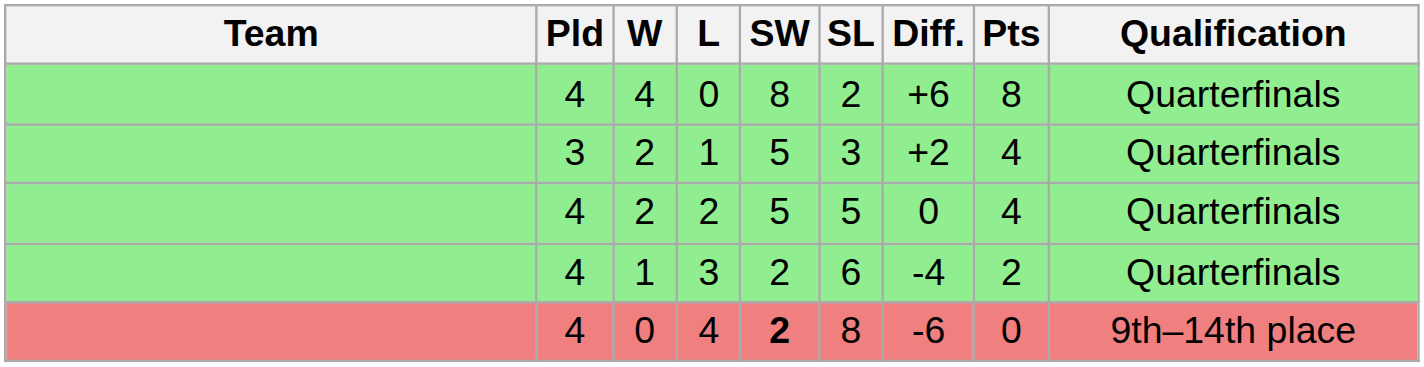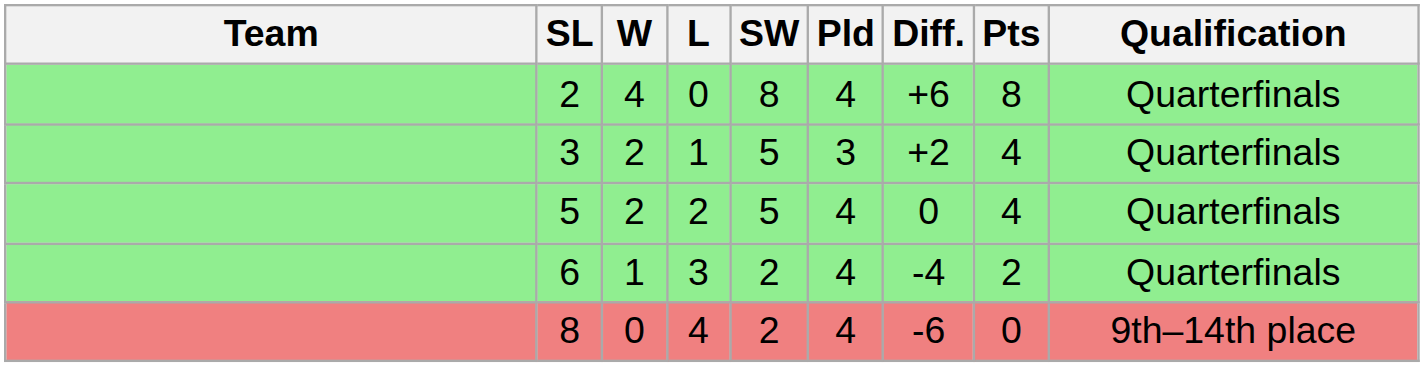columns swapped: (575, 34) <-> (851, 34)
(780, 331) bold -> (769, 331) normal
